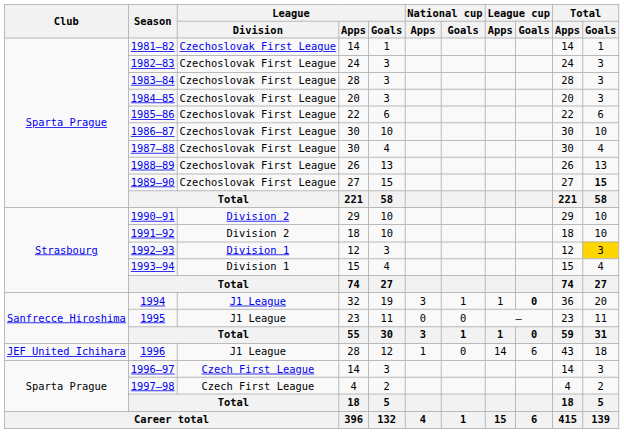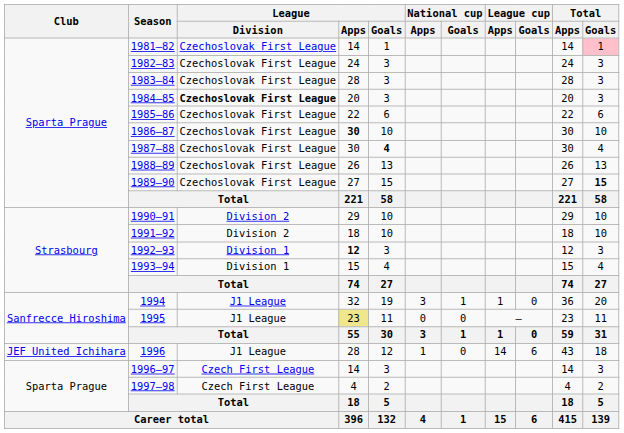(601, 47) no background -> (601, 47) pink background
(258, 98) normal -> (258, 98) bold
(354, 132) normal -> (354, 132) bold
(387, 148) normal -> (387, 148) bold
(354, 250) normal -> (354, 250) bold
(601, 250) gold background -> (601, 250) no background
(534, 301) bold -> (534, 301) normal
(354, 318) no background -> (354, 318) khaki background
